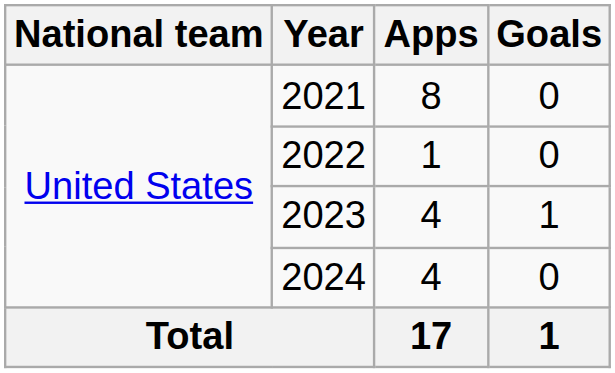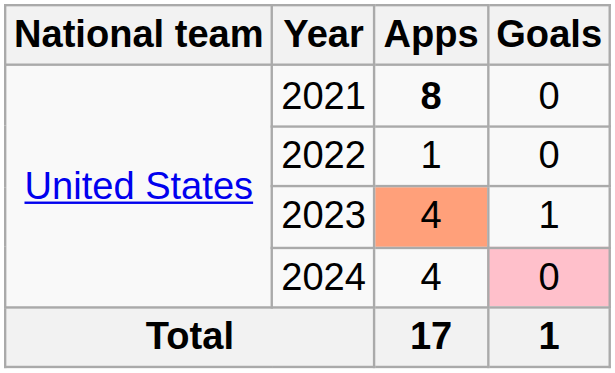(431, 95) normal -> (431, 95) bold
(431, 215) no background -> (431, 215) lightsalmon background
(549, 276) no background -> (549, 276) pink background
